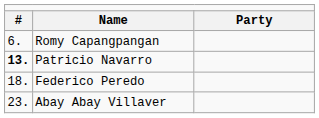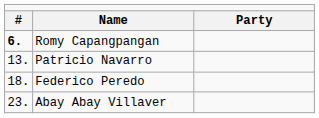(15, 41) normal -> (15, 41) bold
(18, 61) bold -> (18, 61) normal
